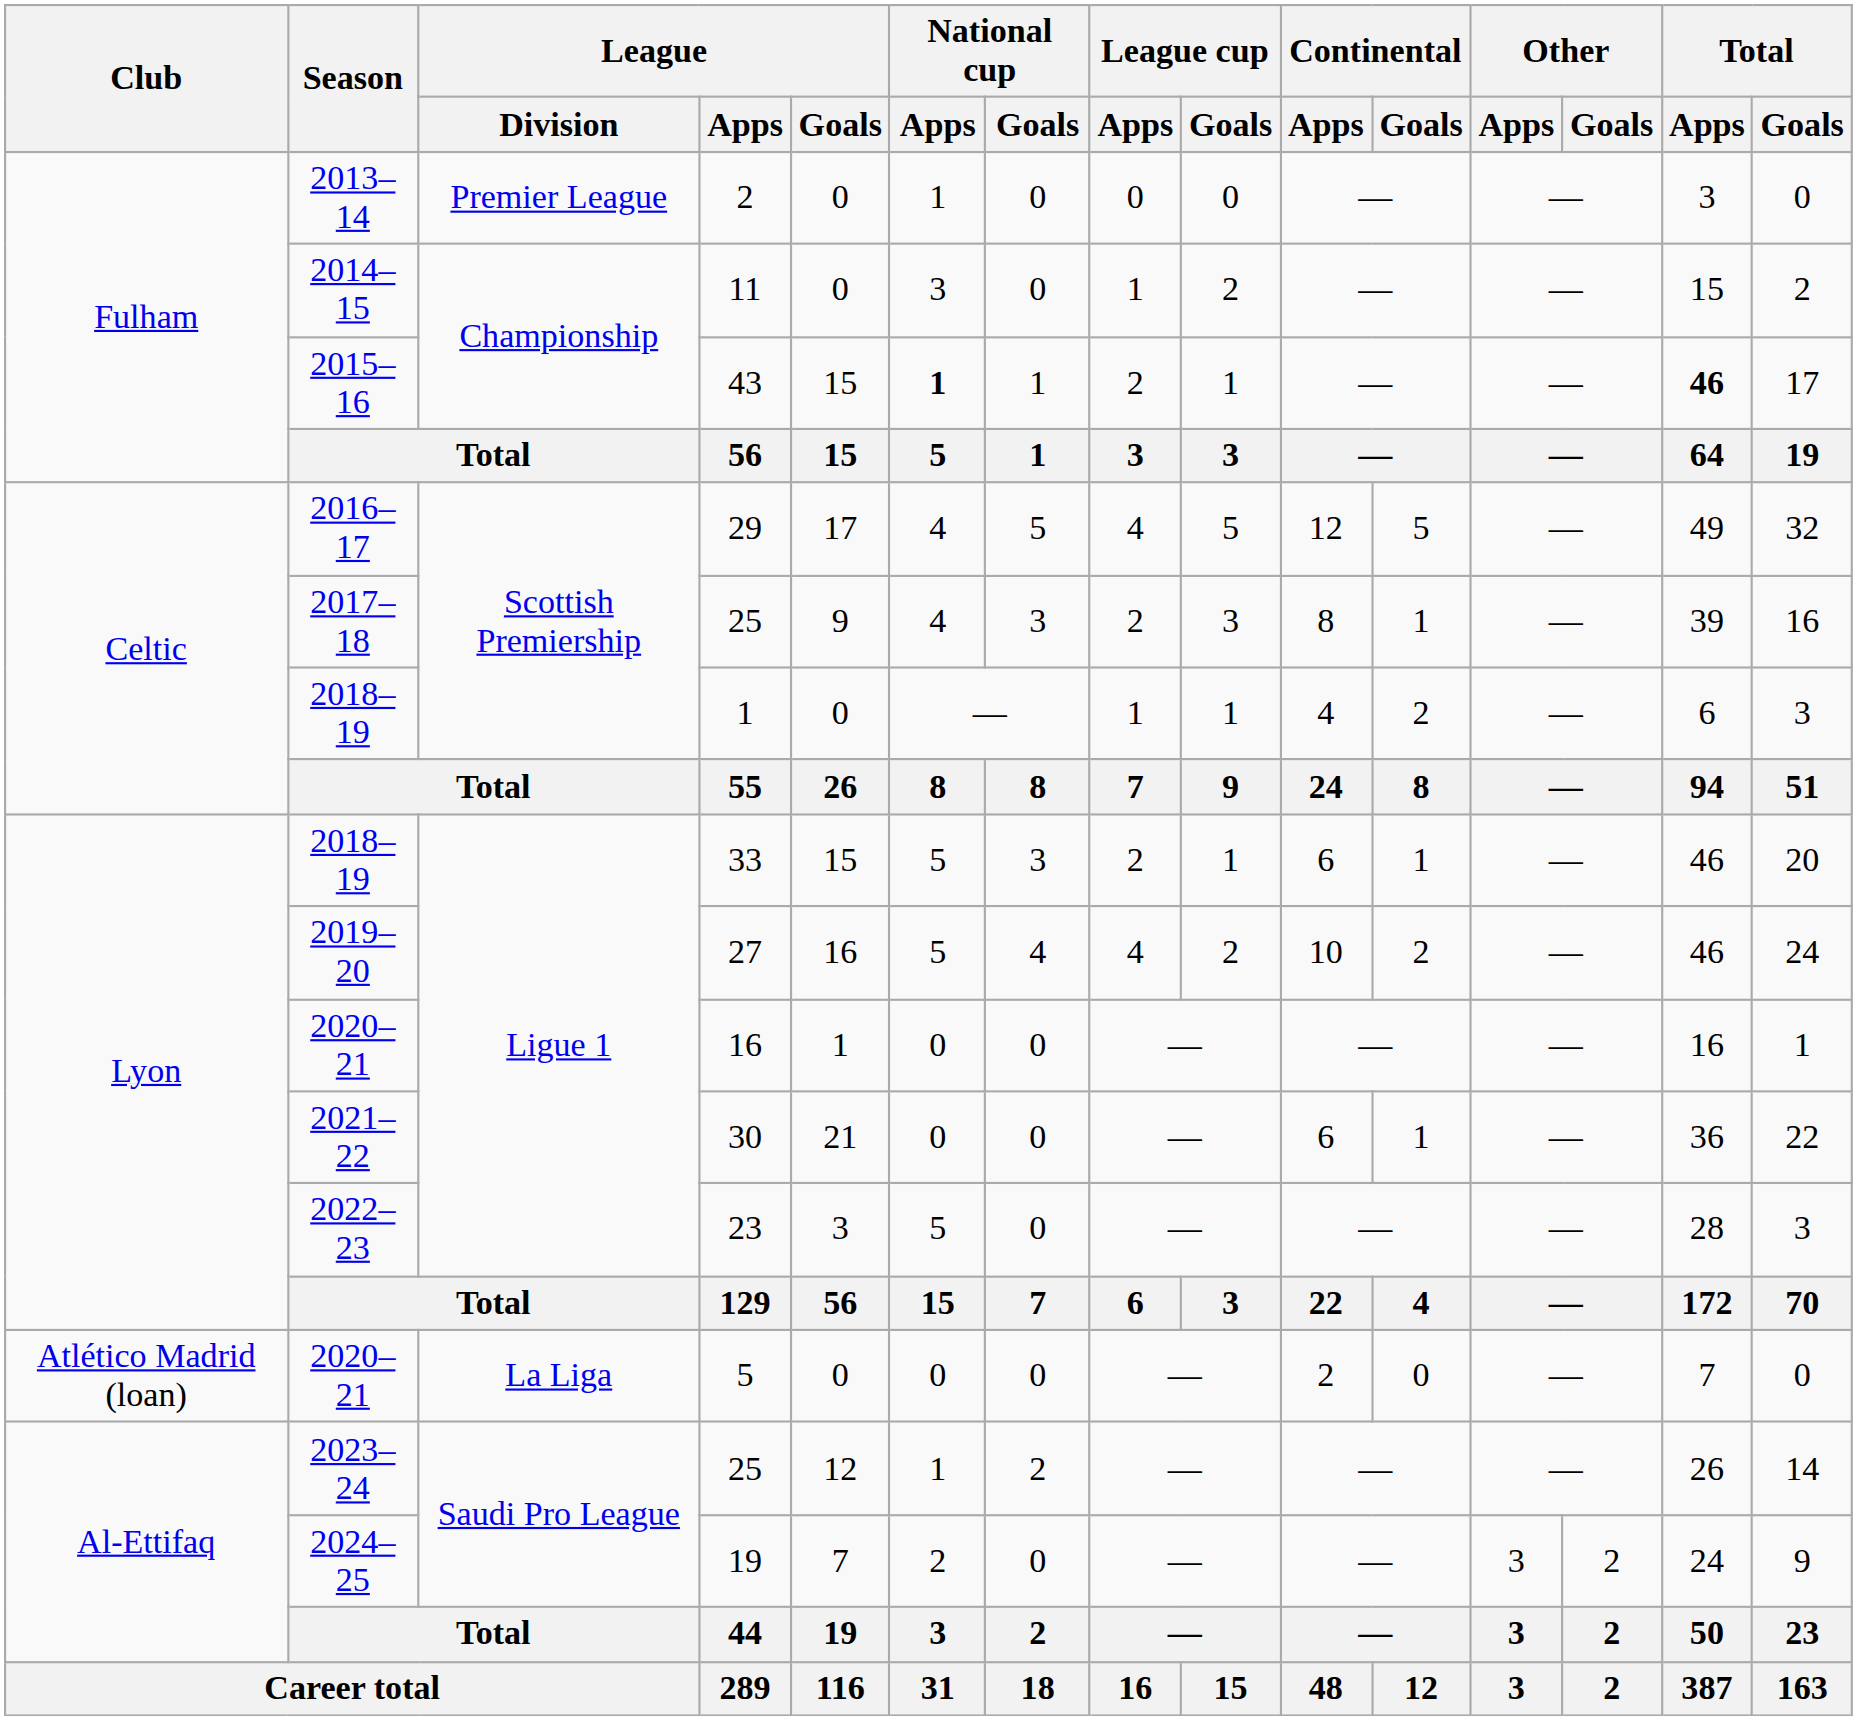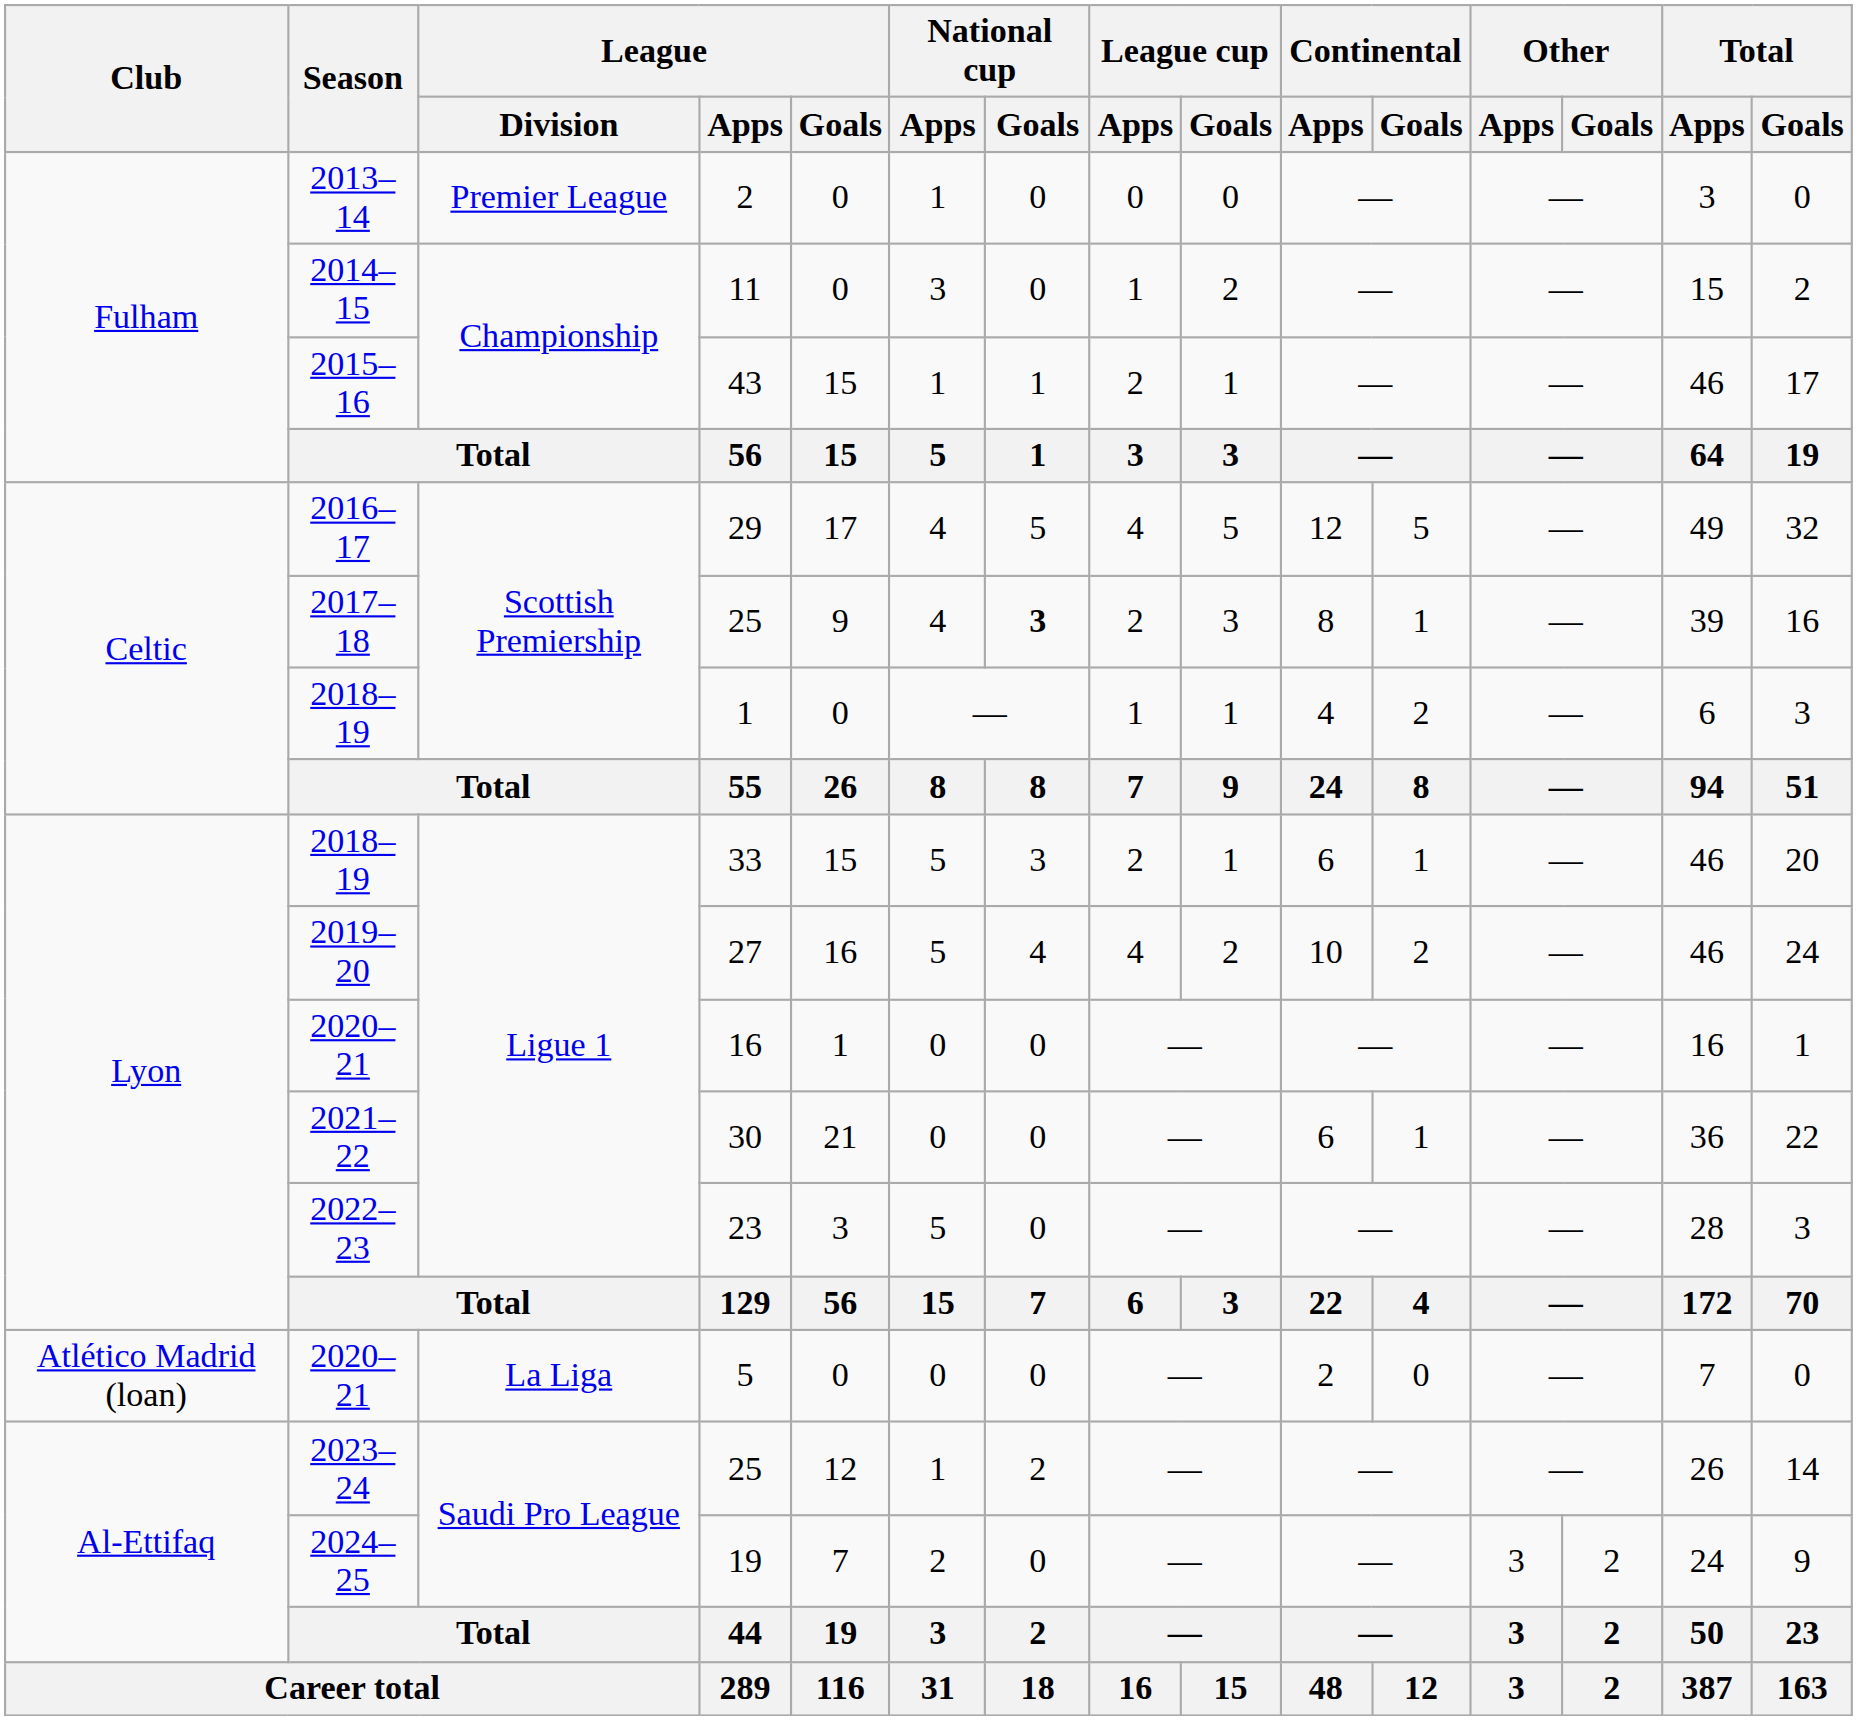(938, 381) bold -> (938, 381) normal
(1707, 381) bold -> (1707, 381) normal
(1038, 620) normal -> (1038, 620) bold
